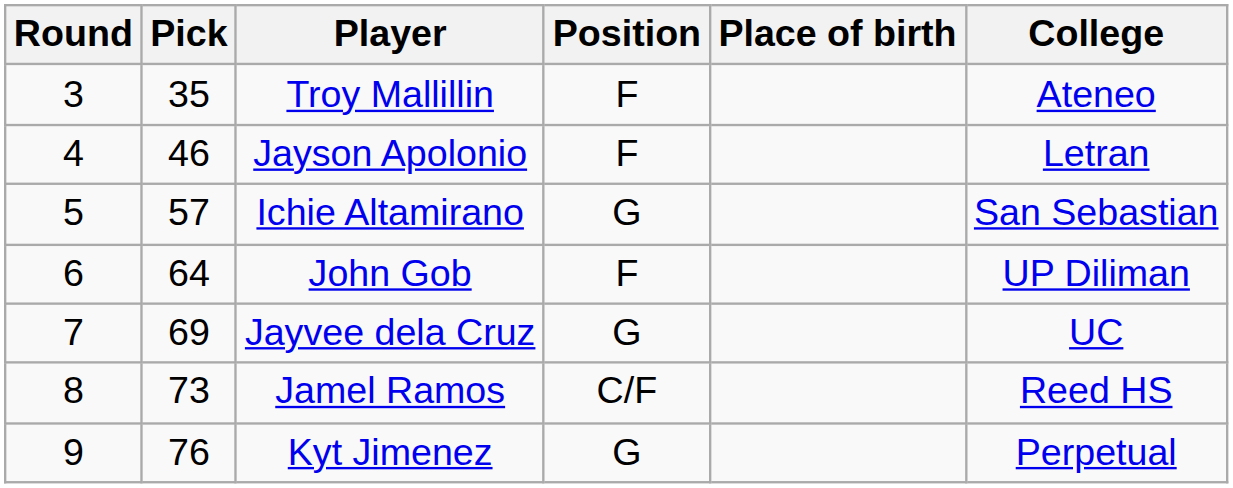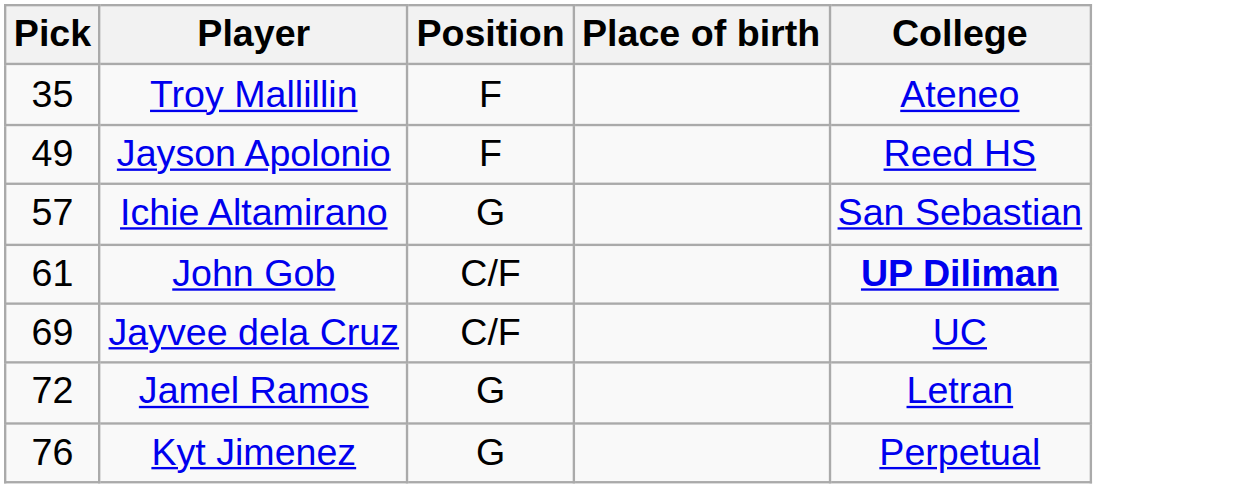- column: (73, 34)
(189, 153) 46 -> (53, 153) 49
(1096, 153) Letran -> (960, 153) Reed HS
(189, 272) 64 -> (53, 272) 61
(627, 272) F -> (491, 272) C/F
(1096, 272) normal -> (960, 272) bold
(627, 332) G -> (491, 332) C/F
(189, 392) 73 -> (53, 392) 72
(627, 392) C/F -> (491, 392) G
(1096, 392) Reed HS -> (960, 392) Letran
